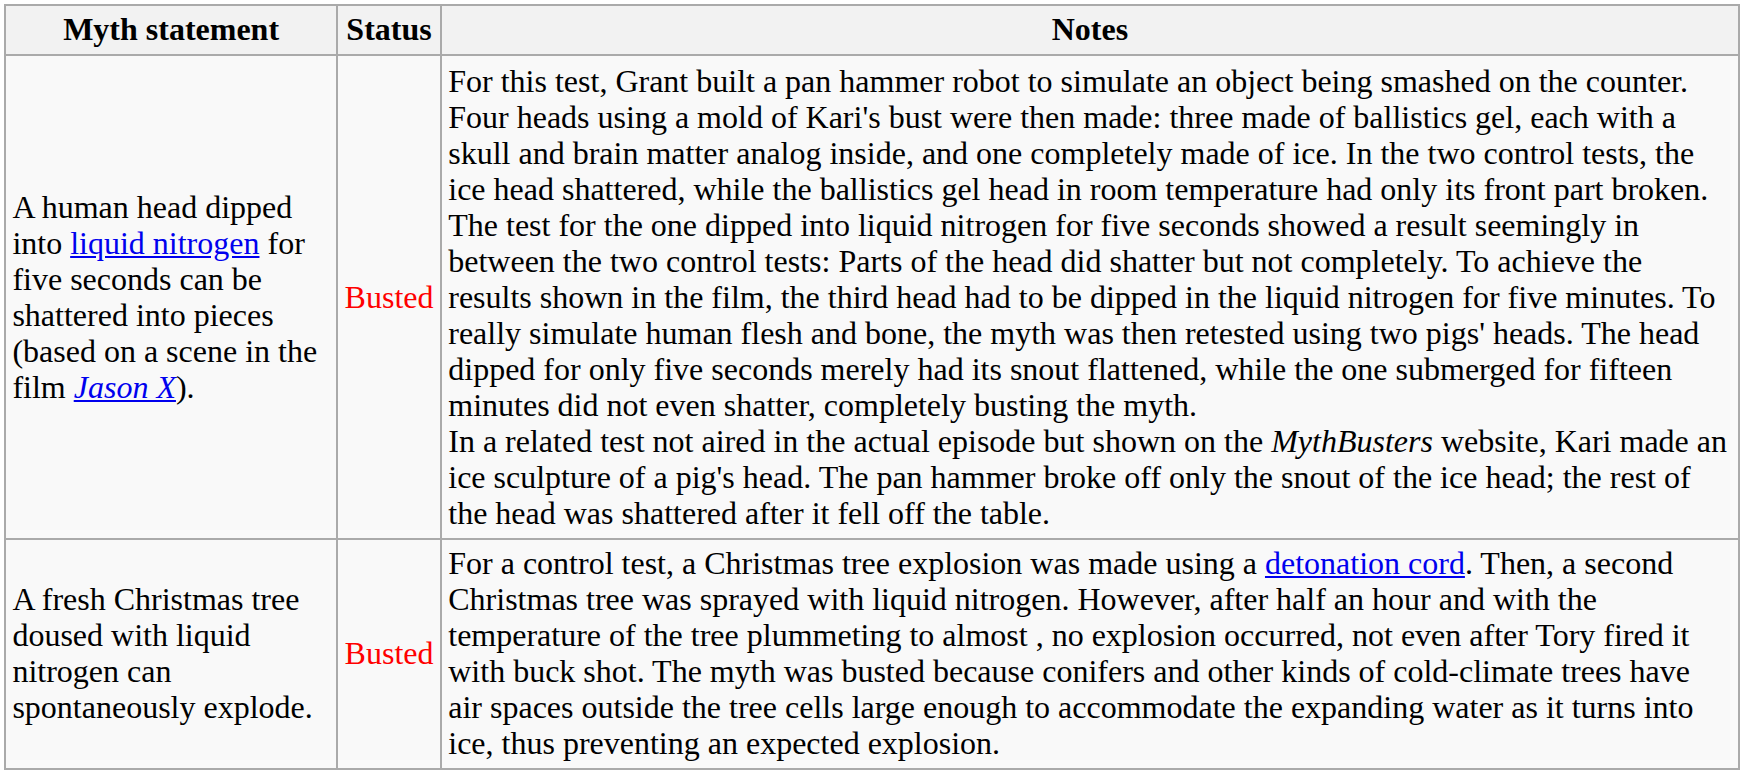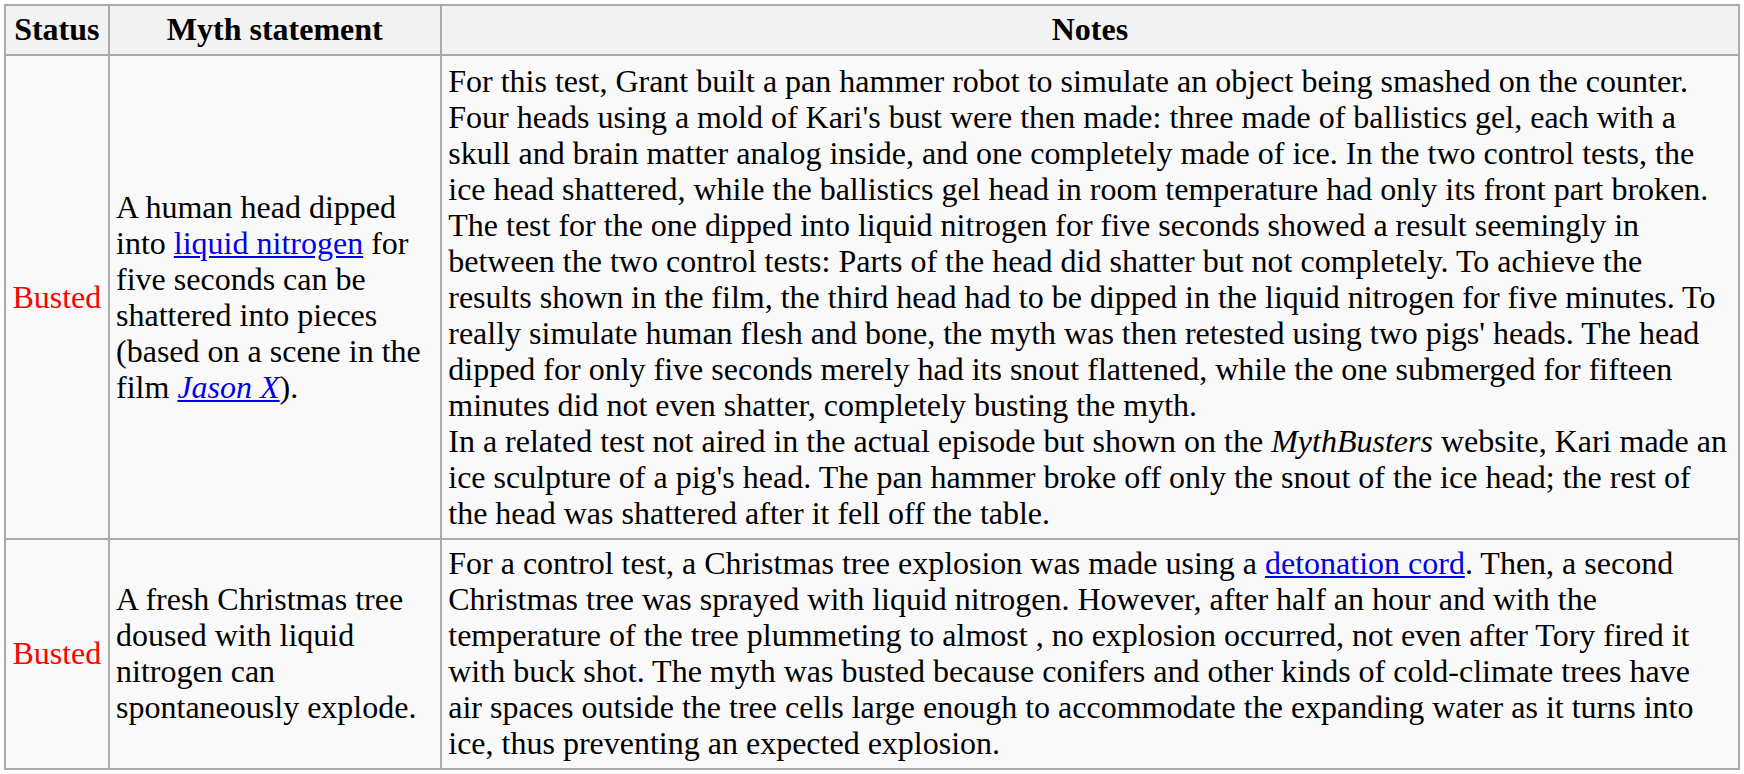columns swapped: (171, 29) <-> (389, 29)
